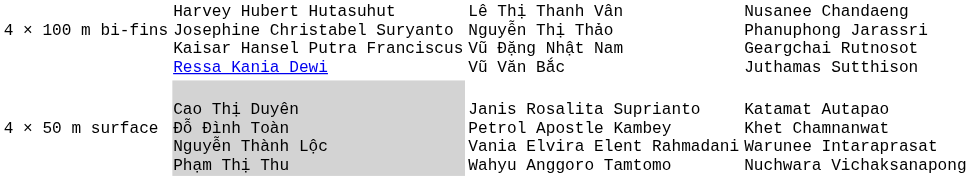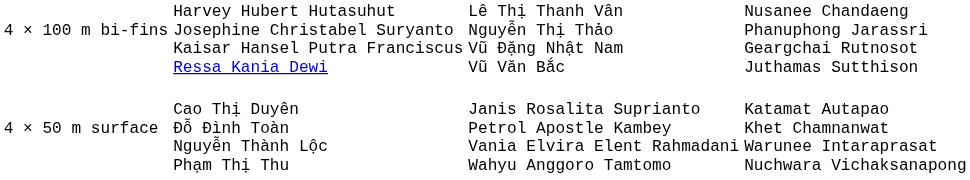(251, 137) lightgrey background -> (251, 137) no background
